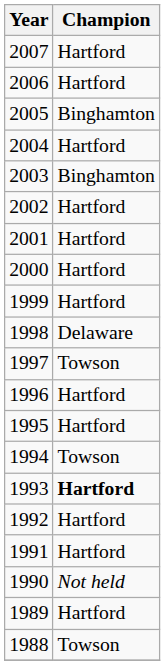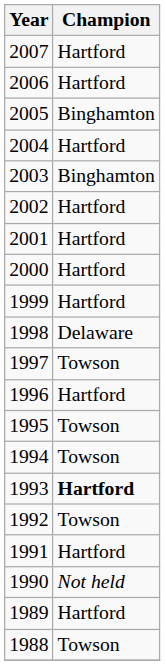(91, 425) Hartford -> (89, 425) Towson
(91, 519) Hartford -> (89, 519) Towson
